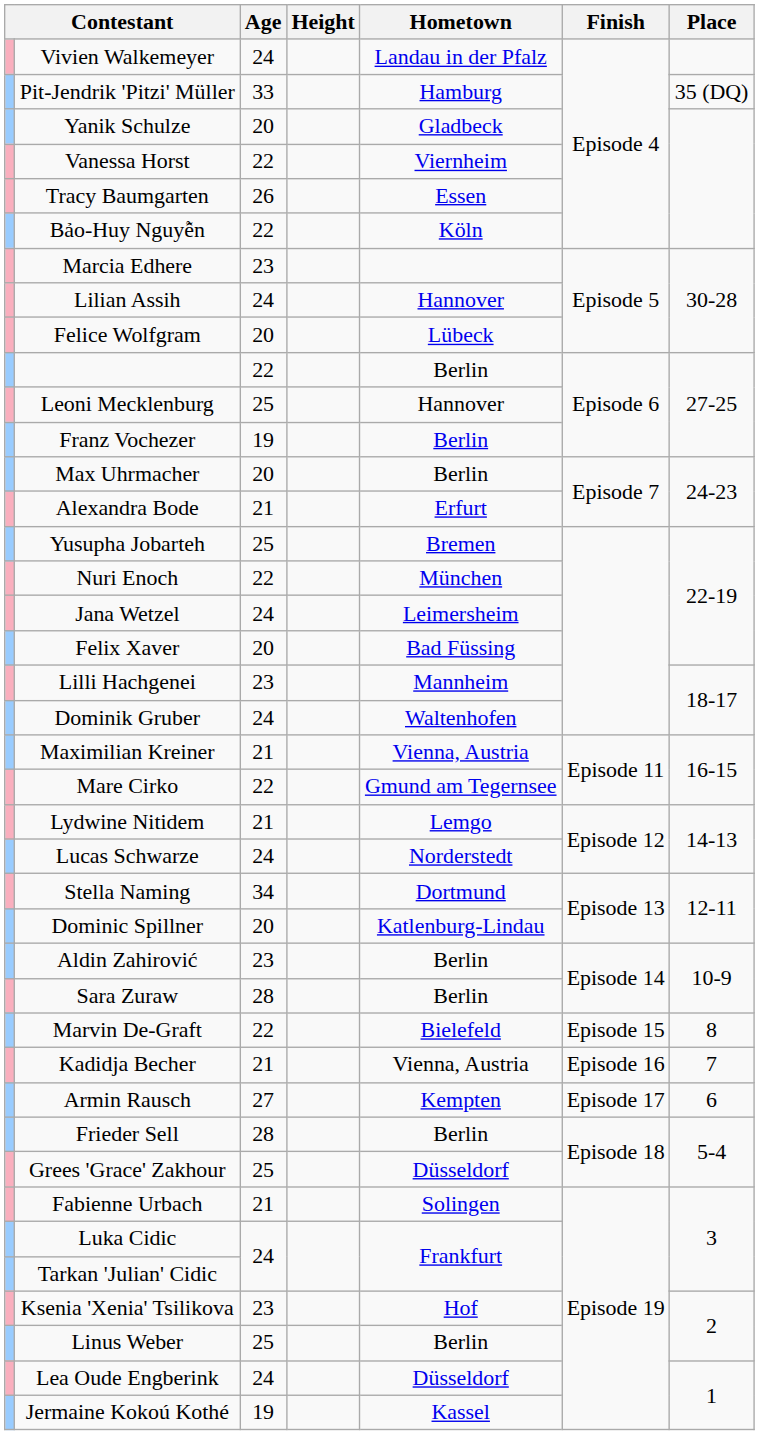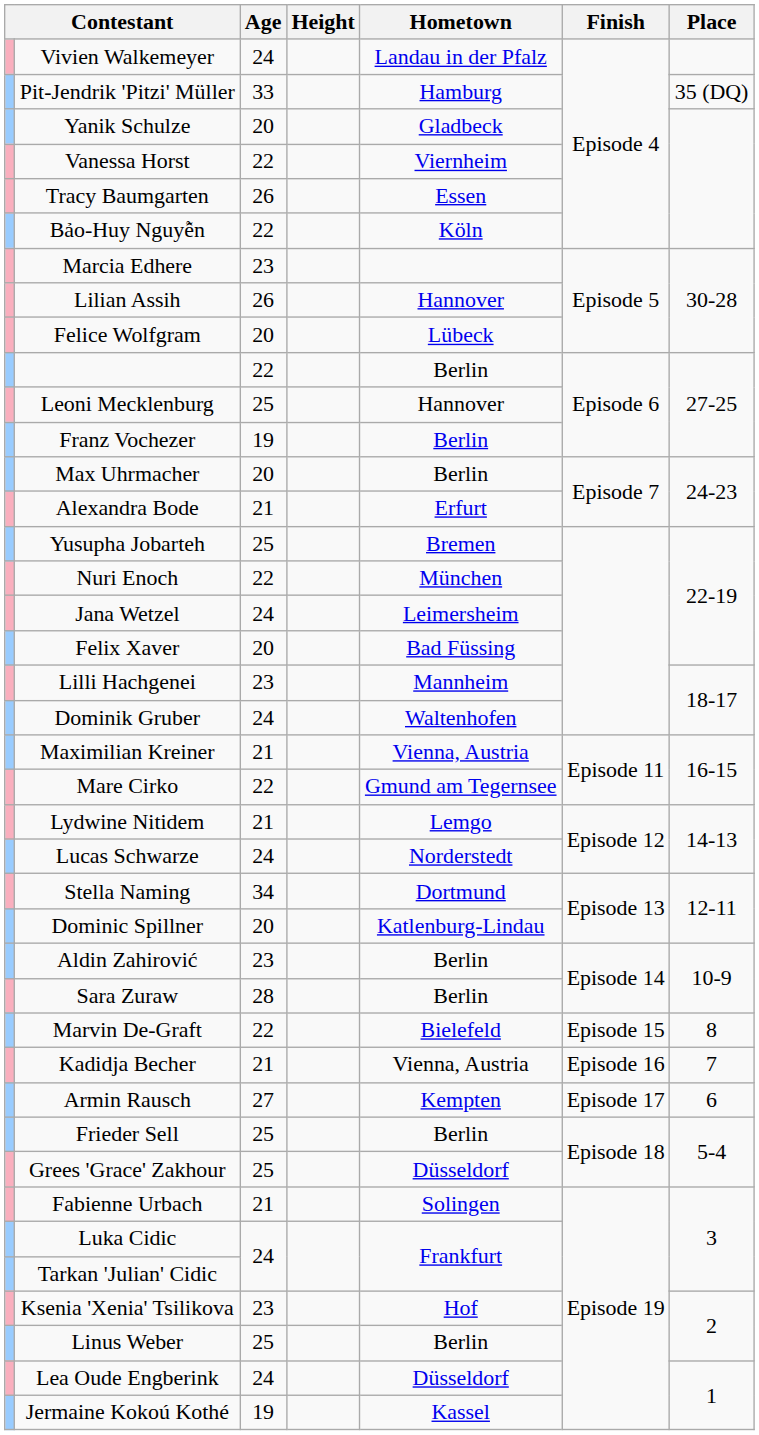(263, 299) 24 -> (263, 299) 26
(263, 1134) 28 -> (263, 1134) 25
